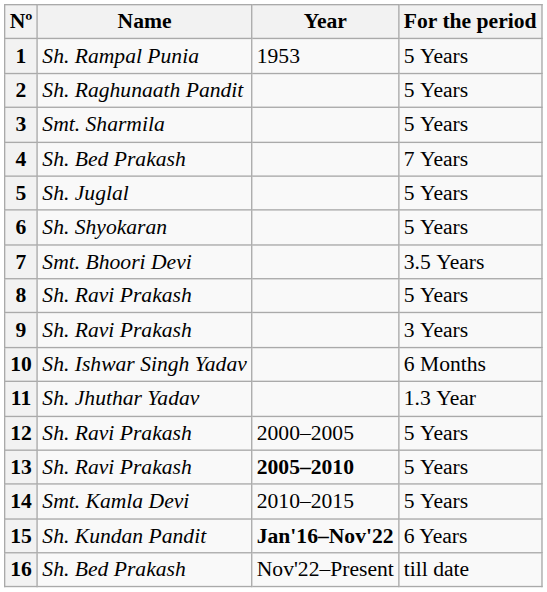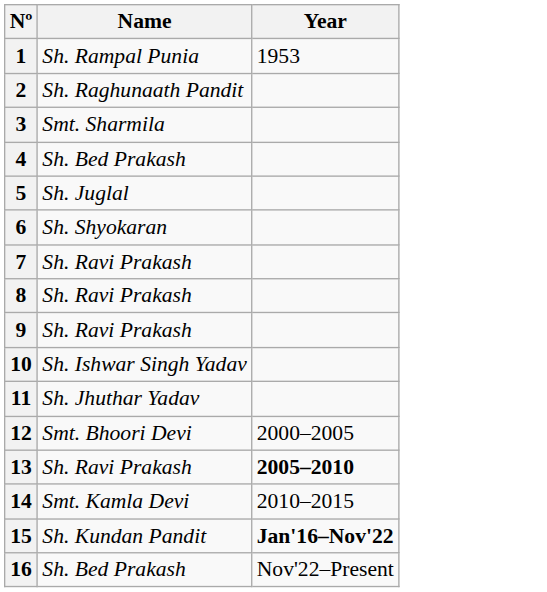- column: (470, 21)
(117, 261) Smt. Bhoori Devi -> (117, 261) Sh. Ravi Prakash
(117, 432) Sh. Ravi Prakash -> (117, 432) Smt. Bhoori Devi
